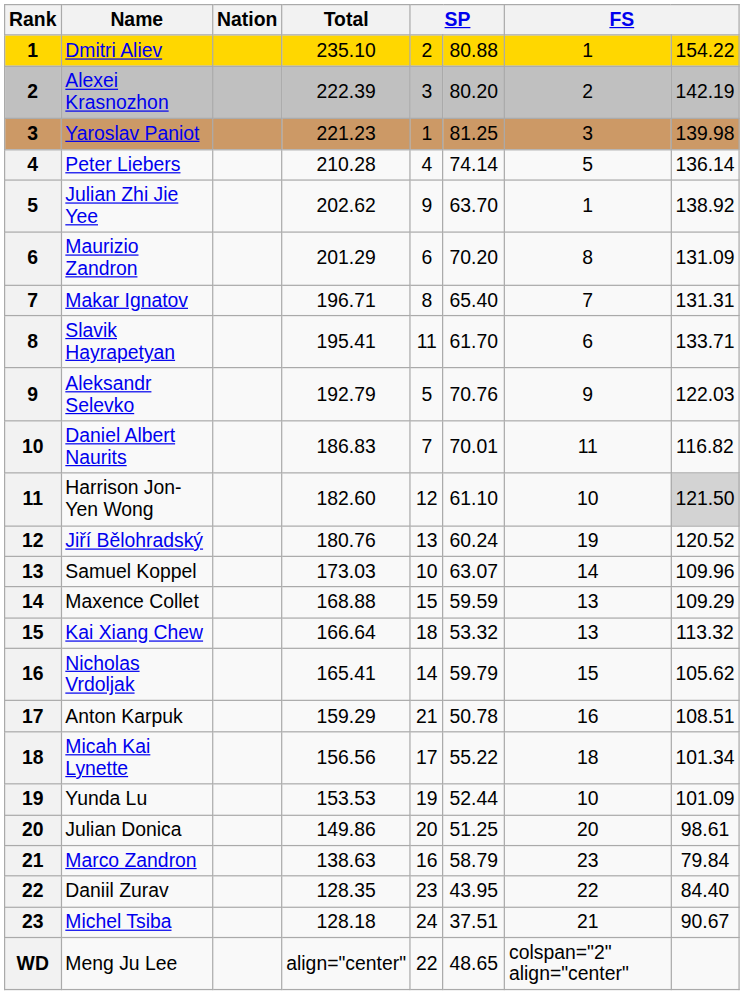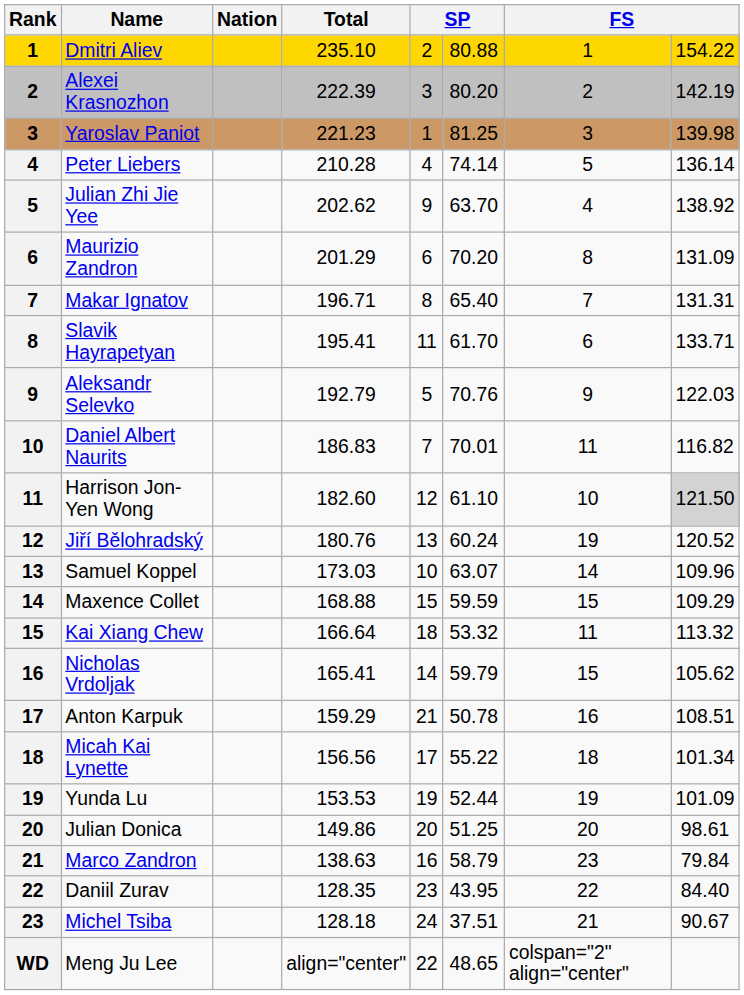(588, 206) 1 -> (588, 206) 4
(588, 602) 13 -> (588, 602) 15
(588, 632) 13 -> (588, 632) 11
(588, 799) 10 -> (588, 799) 19
